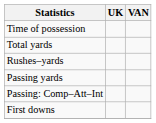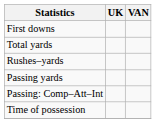rows swapped: (31, 110) <-> (46, 29)
